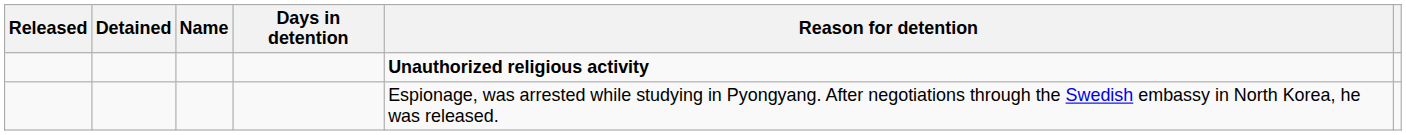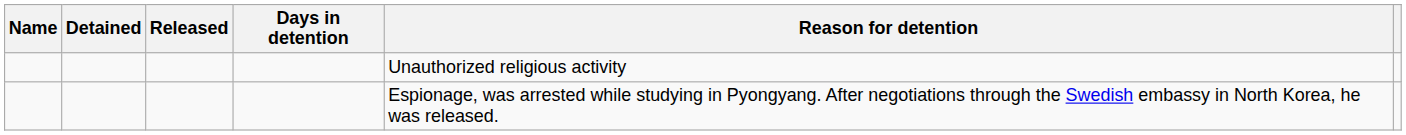columns swapped: (204, 28) <-> (48, 28)
(519, 67) bold -> (507, 67) normal
